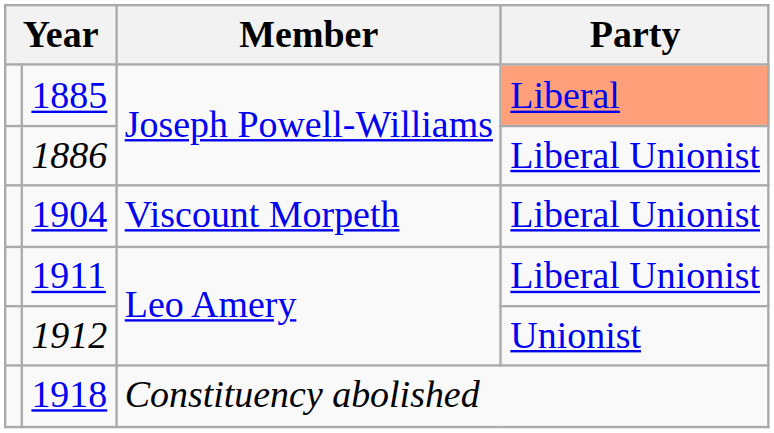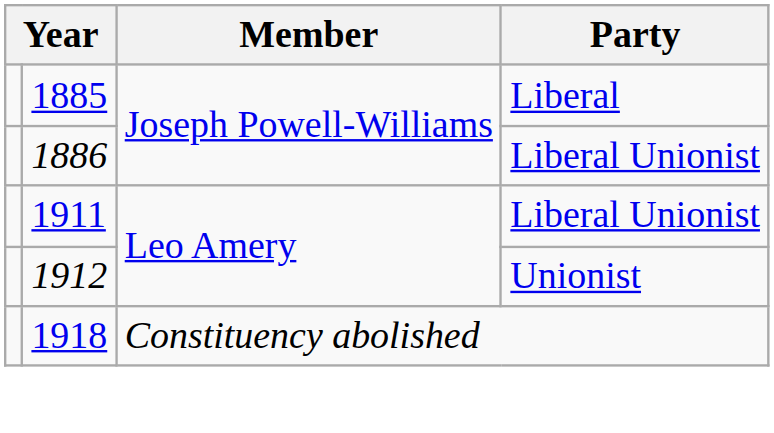(565, 94) lightsalmon background -> (565, 94) no background
- row: (69, 214)
